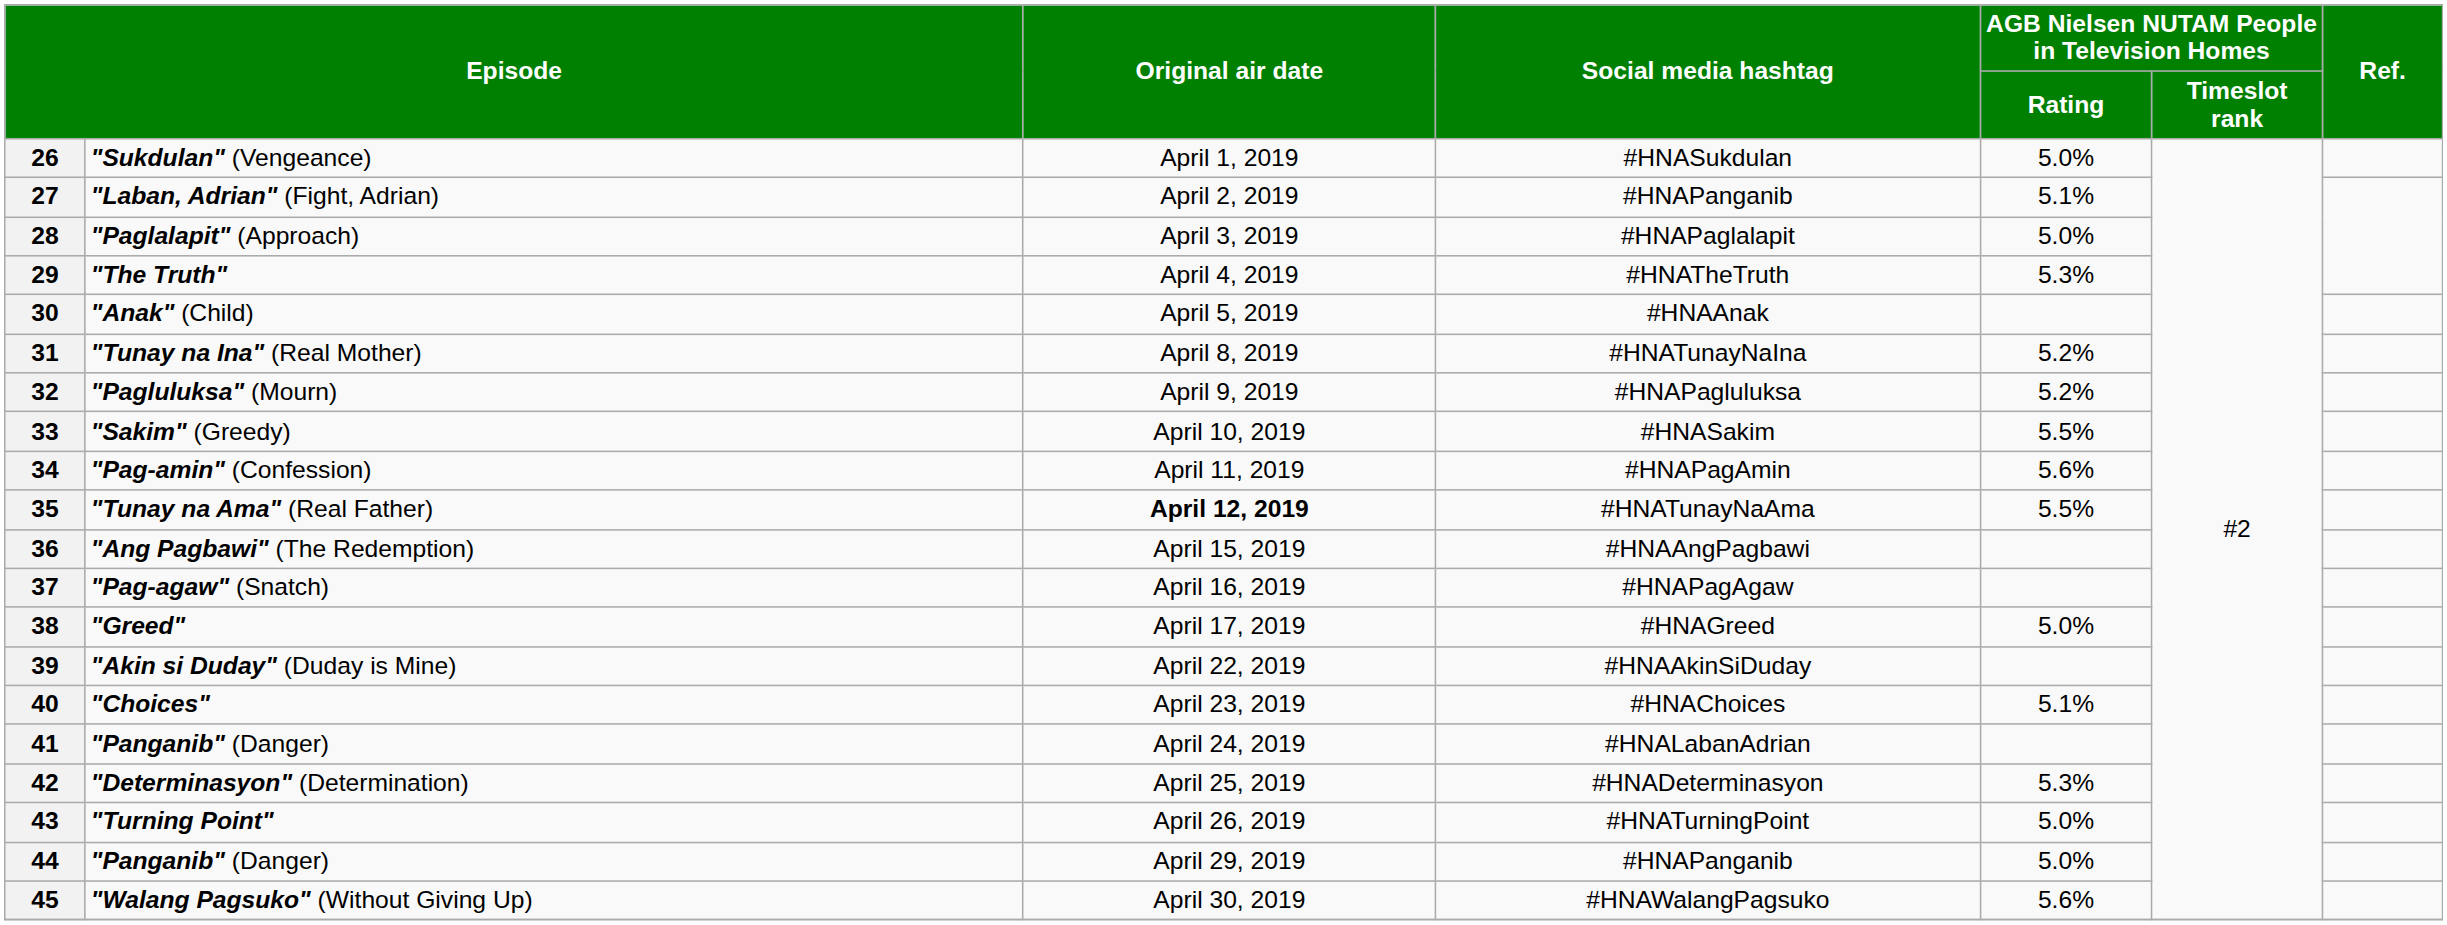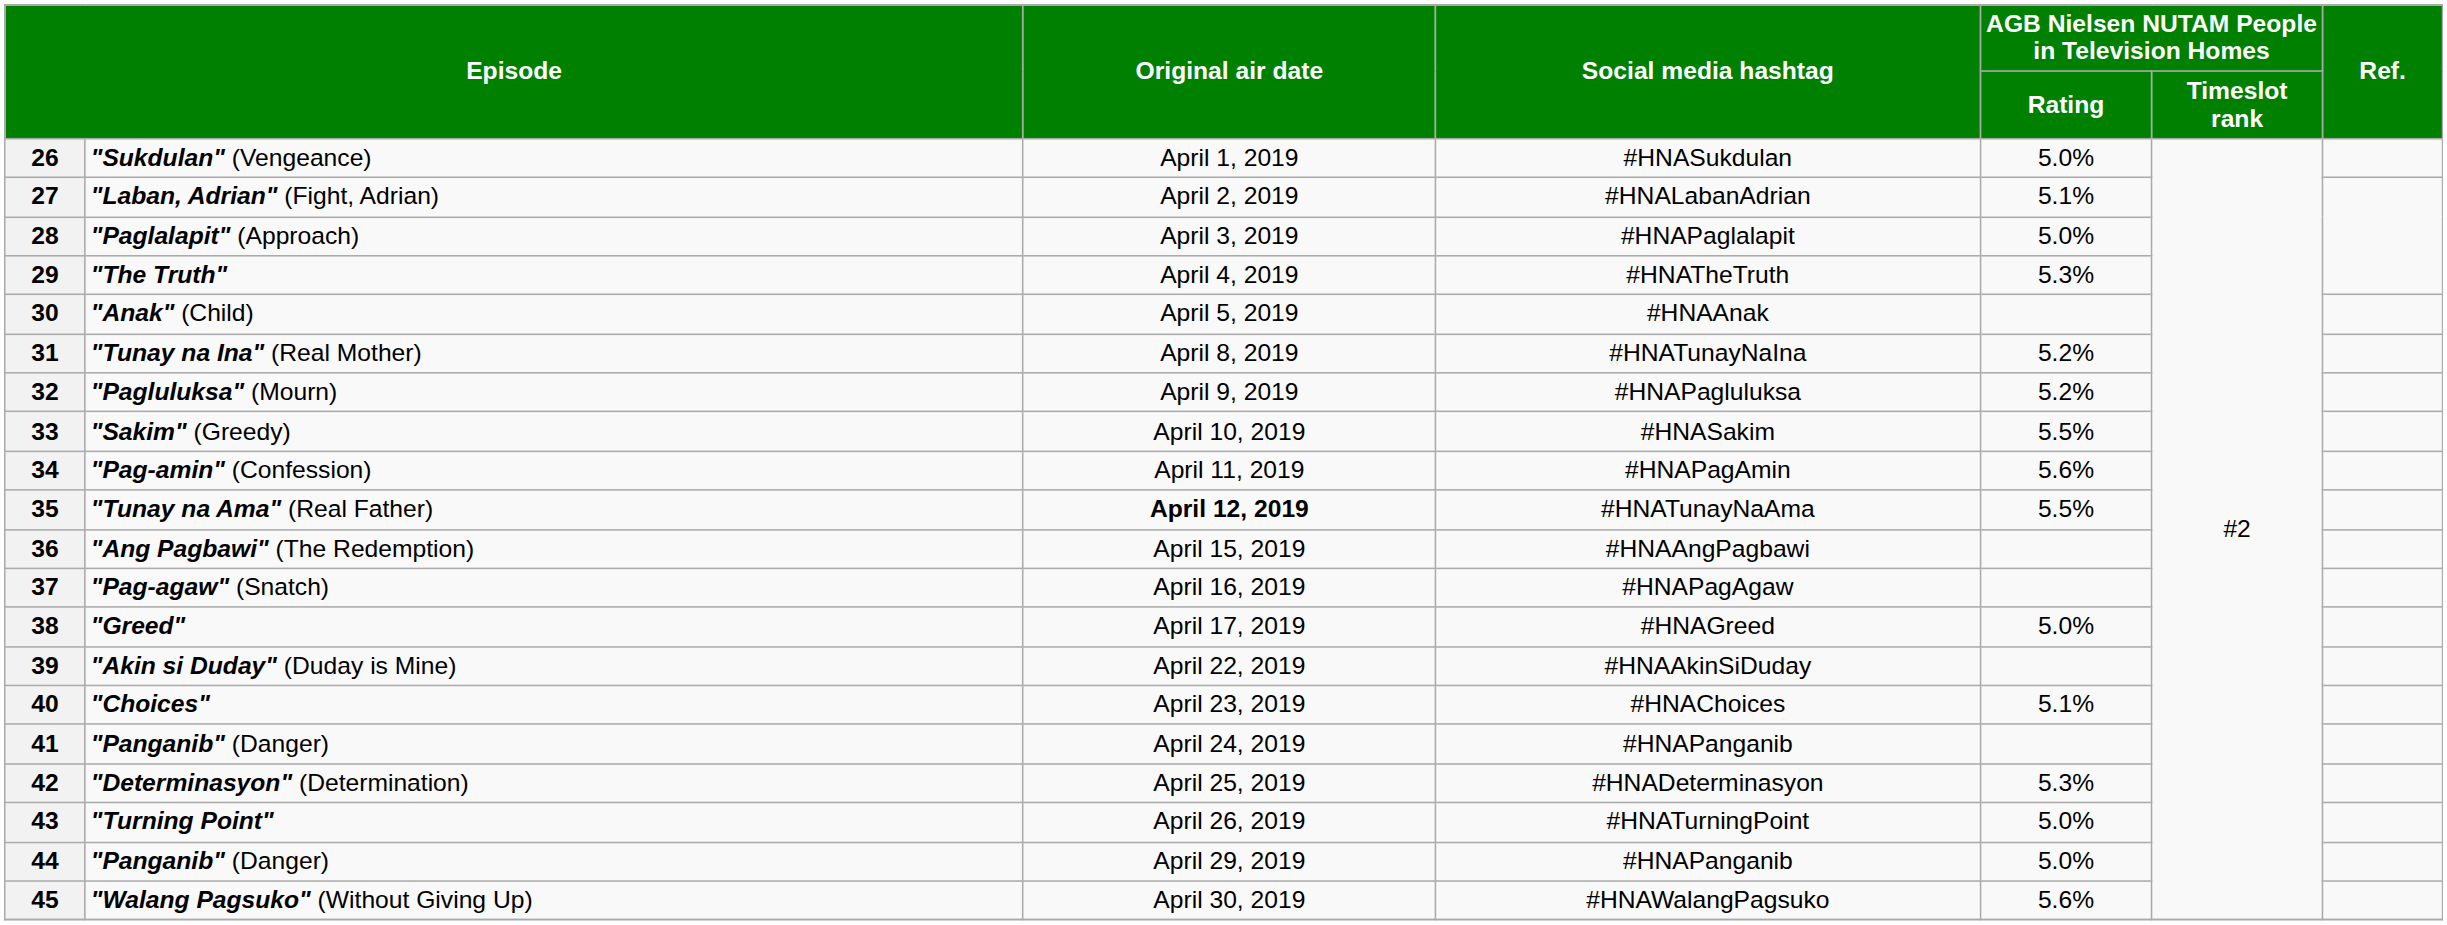(1708, 196) #HNAPanganib -> (1708, 196) #HNALabanAdrian
(1708, 743) #HNALabanAdrian -> (1708, 743) #HNAPanganib
